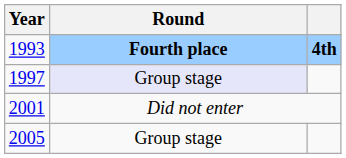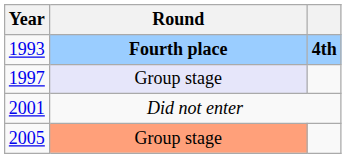(178, 138) no background -> (178, 138) lightsalmon background
